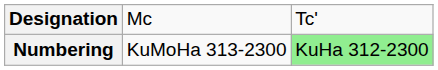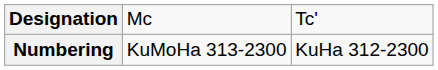(362, 49) lightgreen background -> (362, 49) no background
